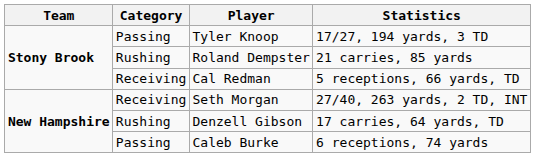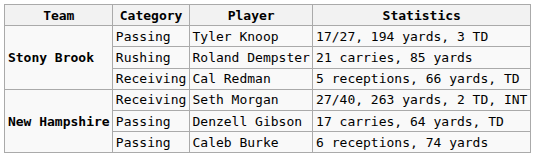(143, 121) Rushing -> (143, 121) Passing
